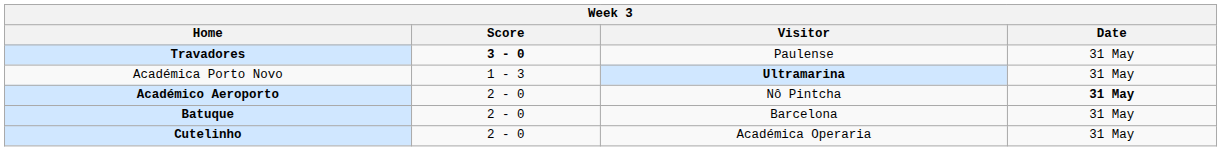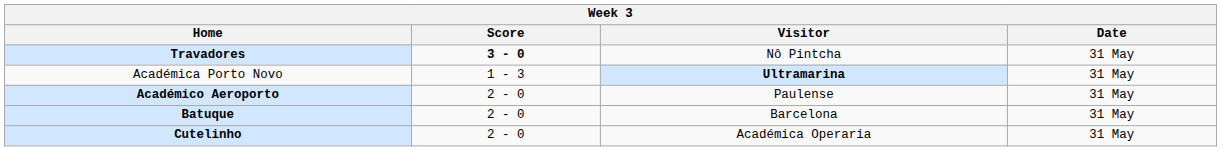(804, 55) Paulense -> (804, 55) Nô Pintcha
(804, 95) Nô Pintcha -> (804, 95) Paulense
(1112, 95) bold -> (1112, 95) normal
